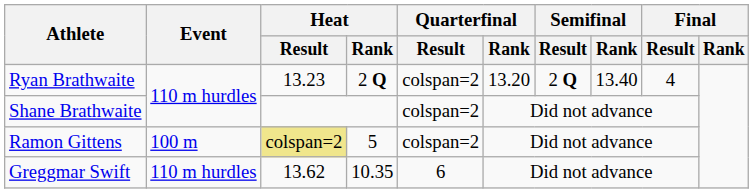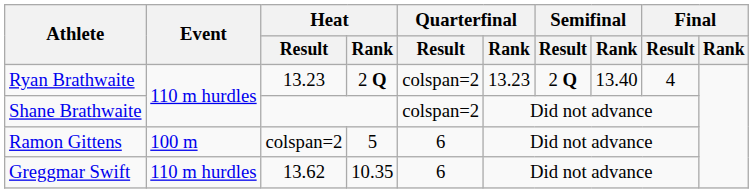(509, 80) 13.20 -> (509, 80) 13.23
(304, 142) khaki background -> (304, 142) no background
(441, 142) colspan=2 -> (441, 142) 6
